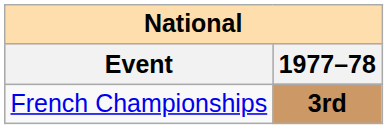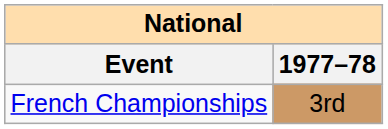(327, 103) bold -> (327, 103) normal
